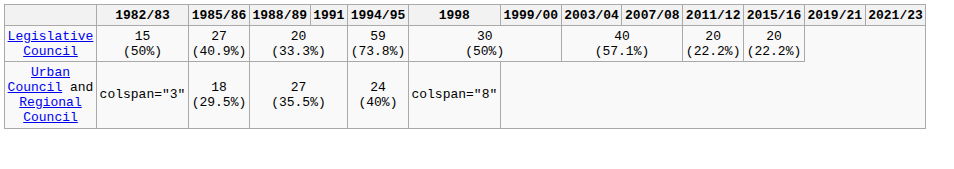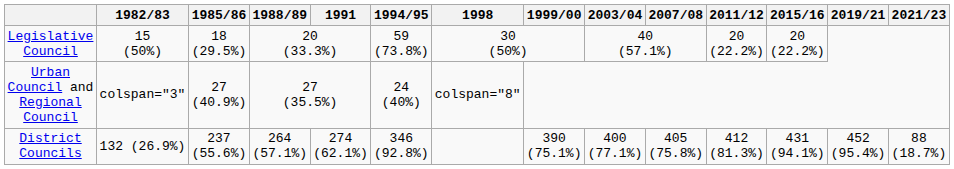(219, 44) 27 (40.9%) -> (219, 44) 18 (29.5%)
(219, 95) 18 (29.5%) -> (219, 95) 27 (40.9%)
+ row: (51, 146)
